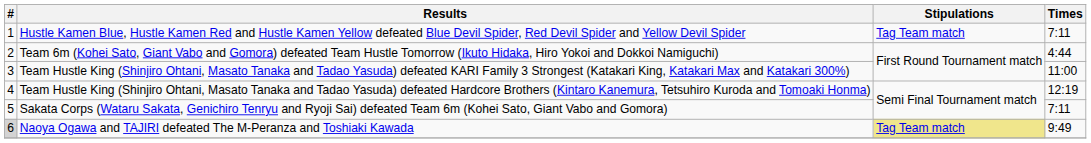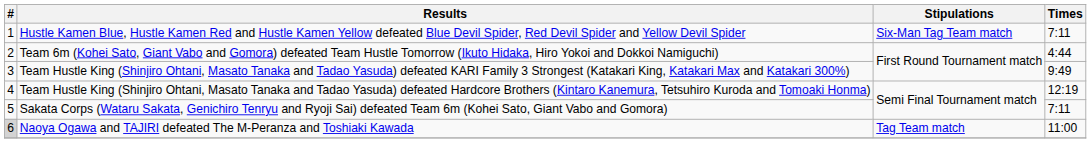(921, 33) Tag Team match -> (944, 33) Six-Man Tag Team match
(1063, 71) 11:00 -> (1060, 71) 9:49
(921, 128) khaki background -> (921, 128) no background
(1060, 128) 9:49 -> (1063, 128) 11:00
